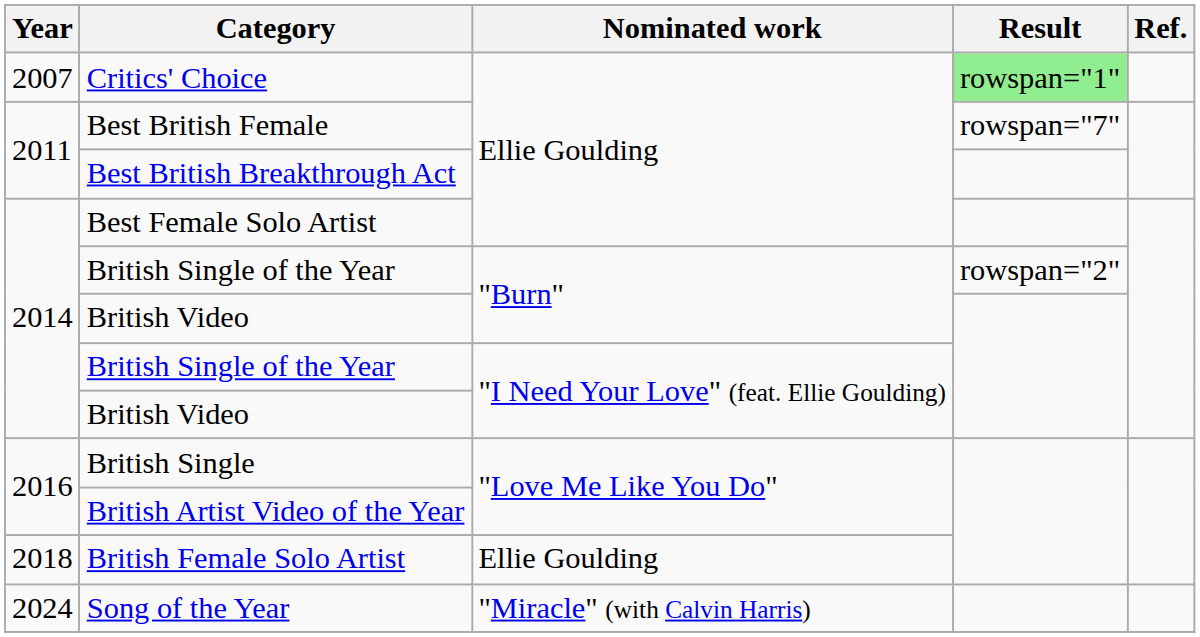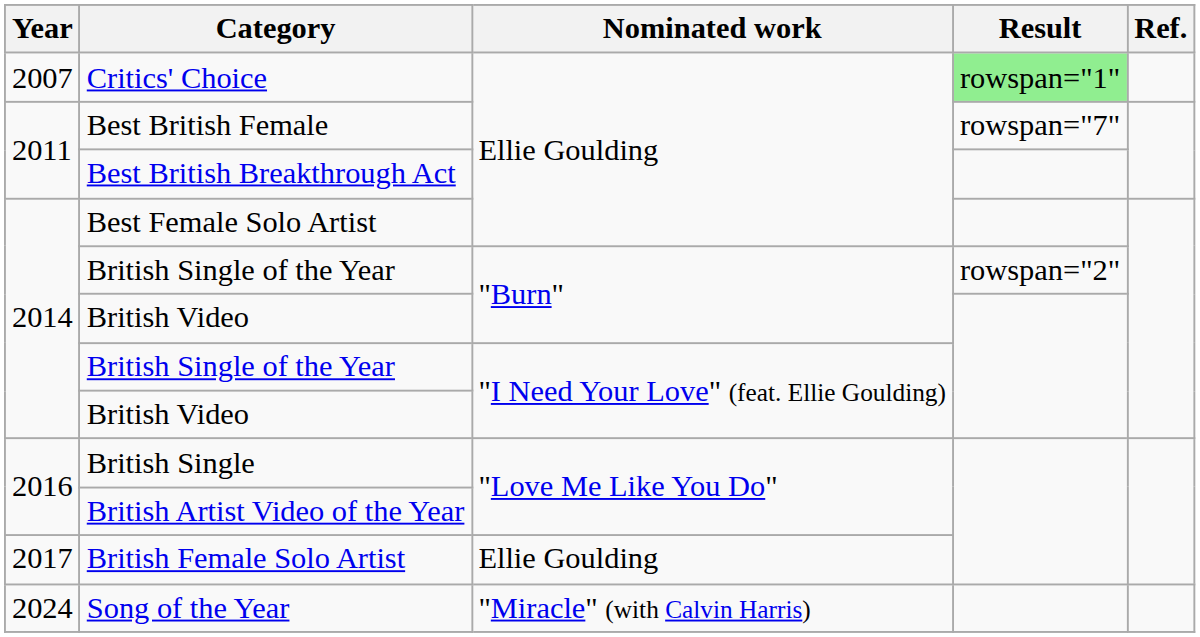(42, 558) 2018 -> (42, 558) 2017
